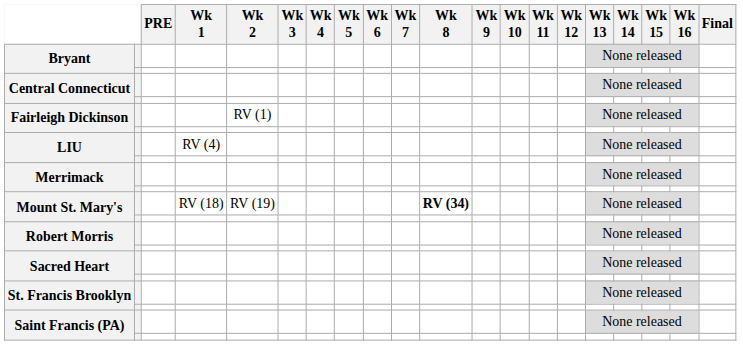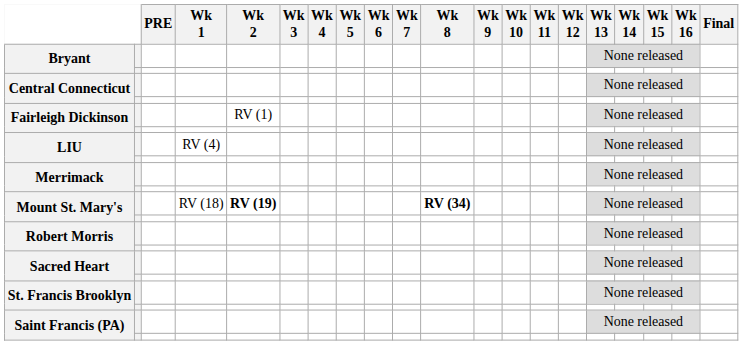(253, 203) normal -> (253, 203) bold
